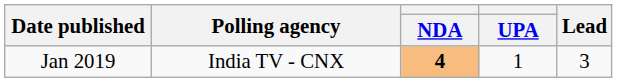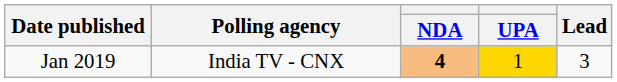(518, 61) no background -> (518, 61) gold background
